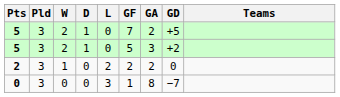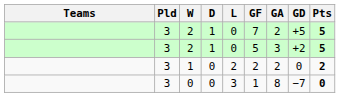columns swapped: (259, 13) <-> (17, 13)
